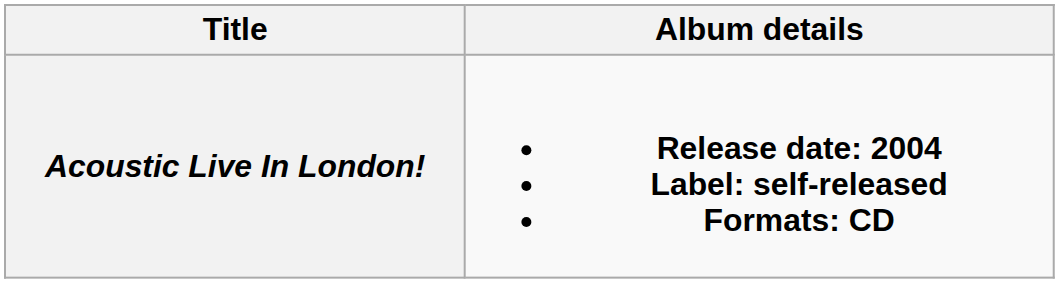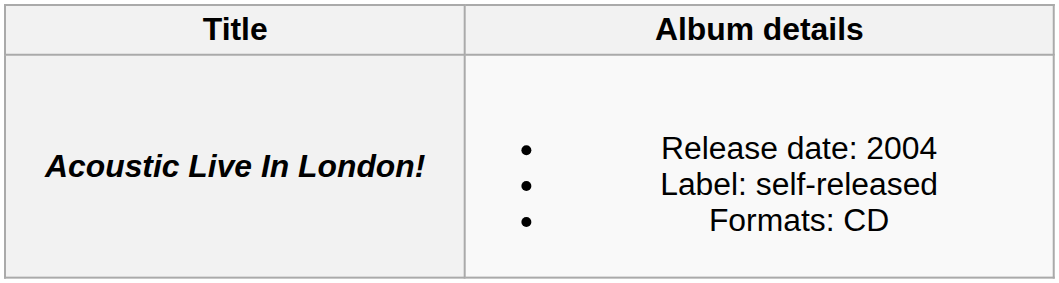(759, 184) bold -> (759, 184) normal
